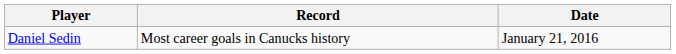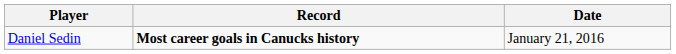(245, 37) normal -> (248, 37) bold
